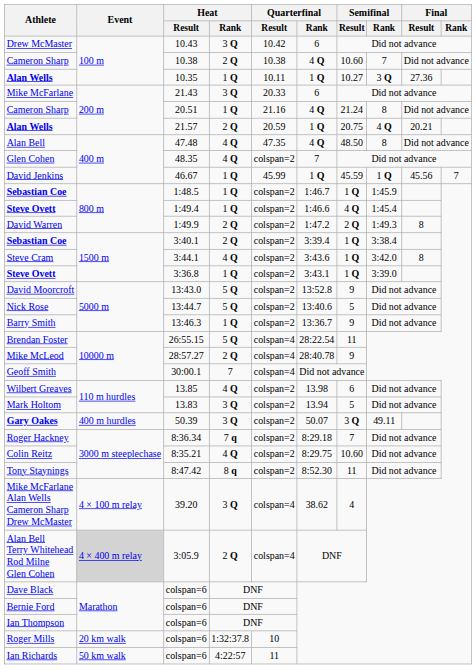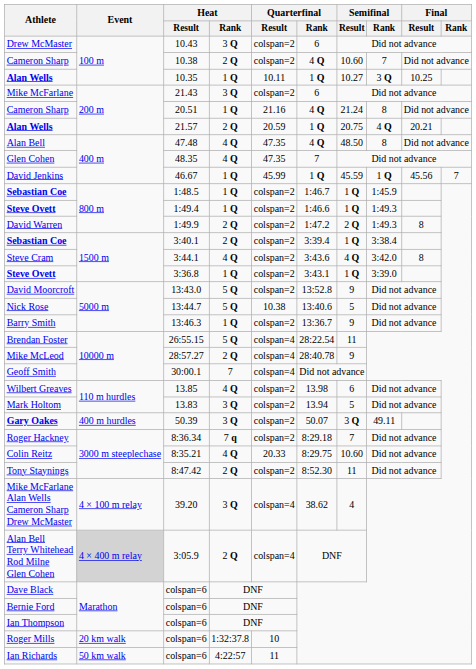(274, 44) 10.42 -> (274, 44) colspan=2
(274, 61) 10.38 -> (274, 61) colspan=2
(421, 77) 27.36 -> (421, 77) 10.25
(274, 94) 20.33 -> (274, 94) colspan=2
(274, 159) colspan=2 -> (274, 159) 47.35
(352, 208) 4 Q -> (352, 208) 1 Q
(384, 208) 1:45.4 -> (384, 208) 1:49.3
(352, 258) 1 Q -> (352, 258) 4 Q
(274, 307) colspan=2 -> (274, 307) 10.38
(274, 454) colspan=2 -> (274, 454) 20.33
(230, 471) 8 q -> (230, 471) 2 Q
